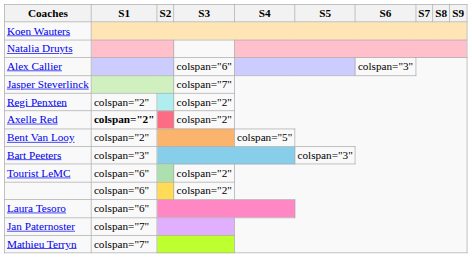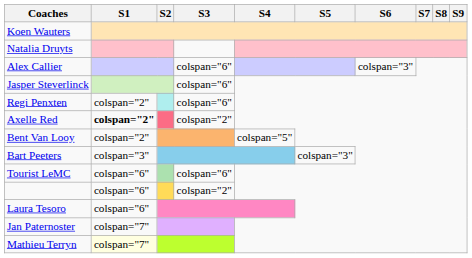(204, 84) colspan="7" -> (204, 84) colspan="6"
(204, 102) colspan="2" -> (204, 102) colspan="6"
(204, 173) colspan="2" -> (204, 173) colspan="6"
(122, 244) no background -> (122, 244) lightyellow background
